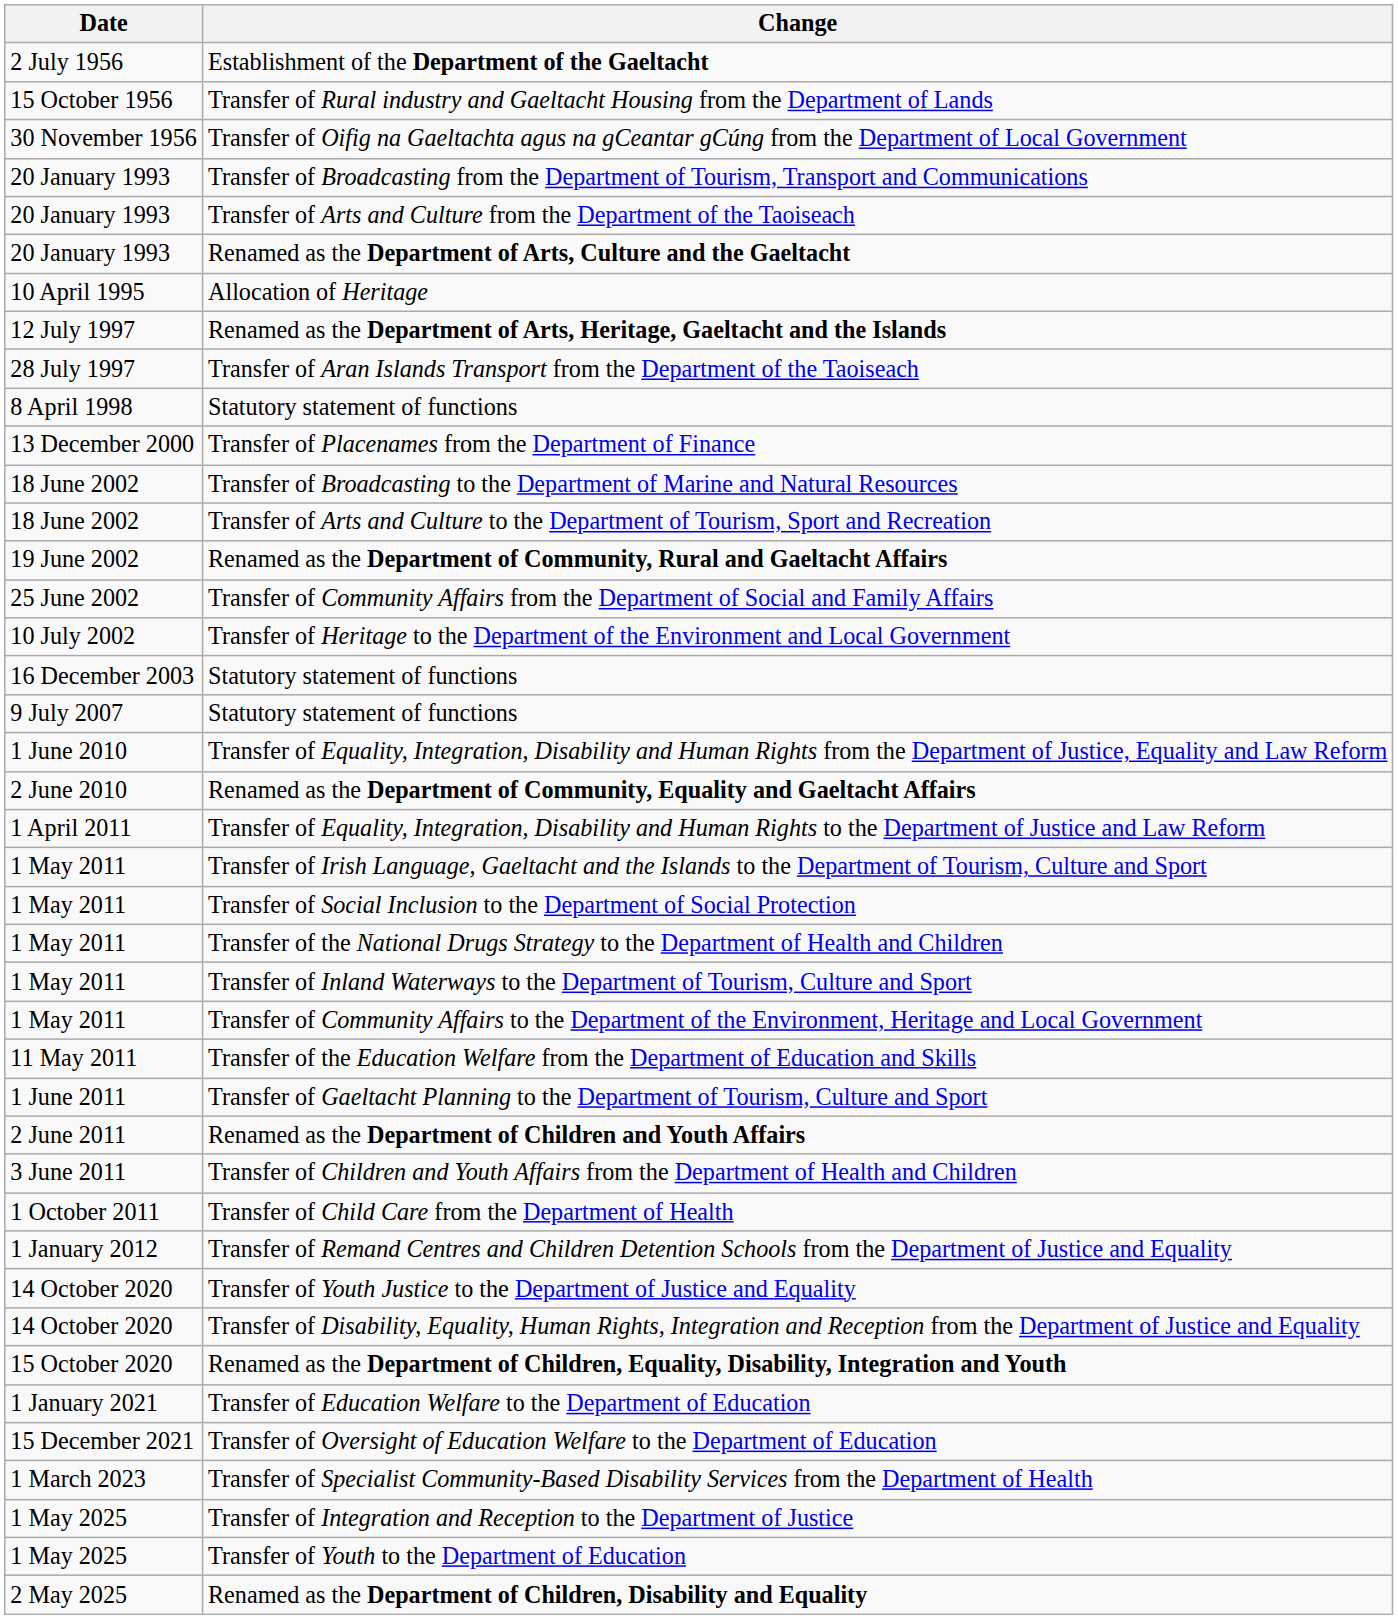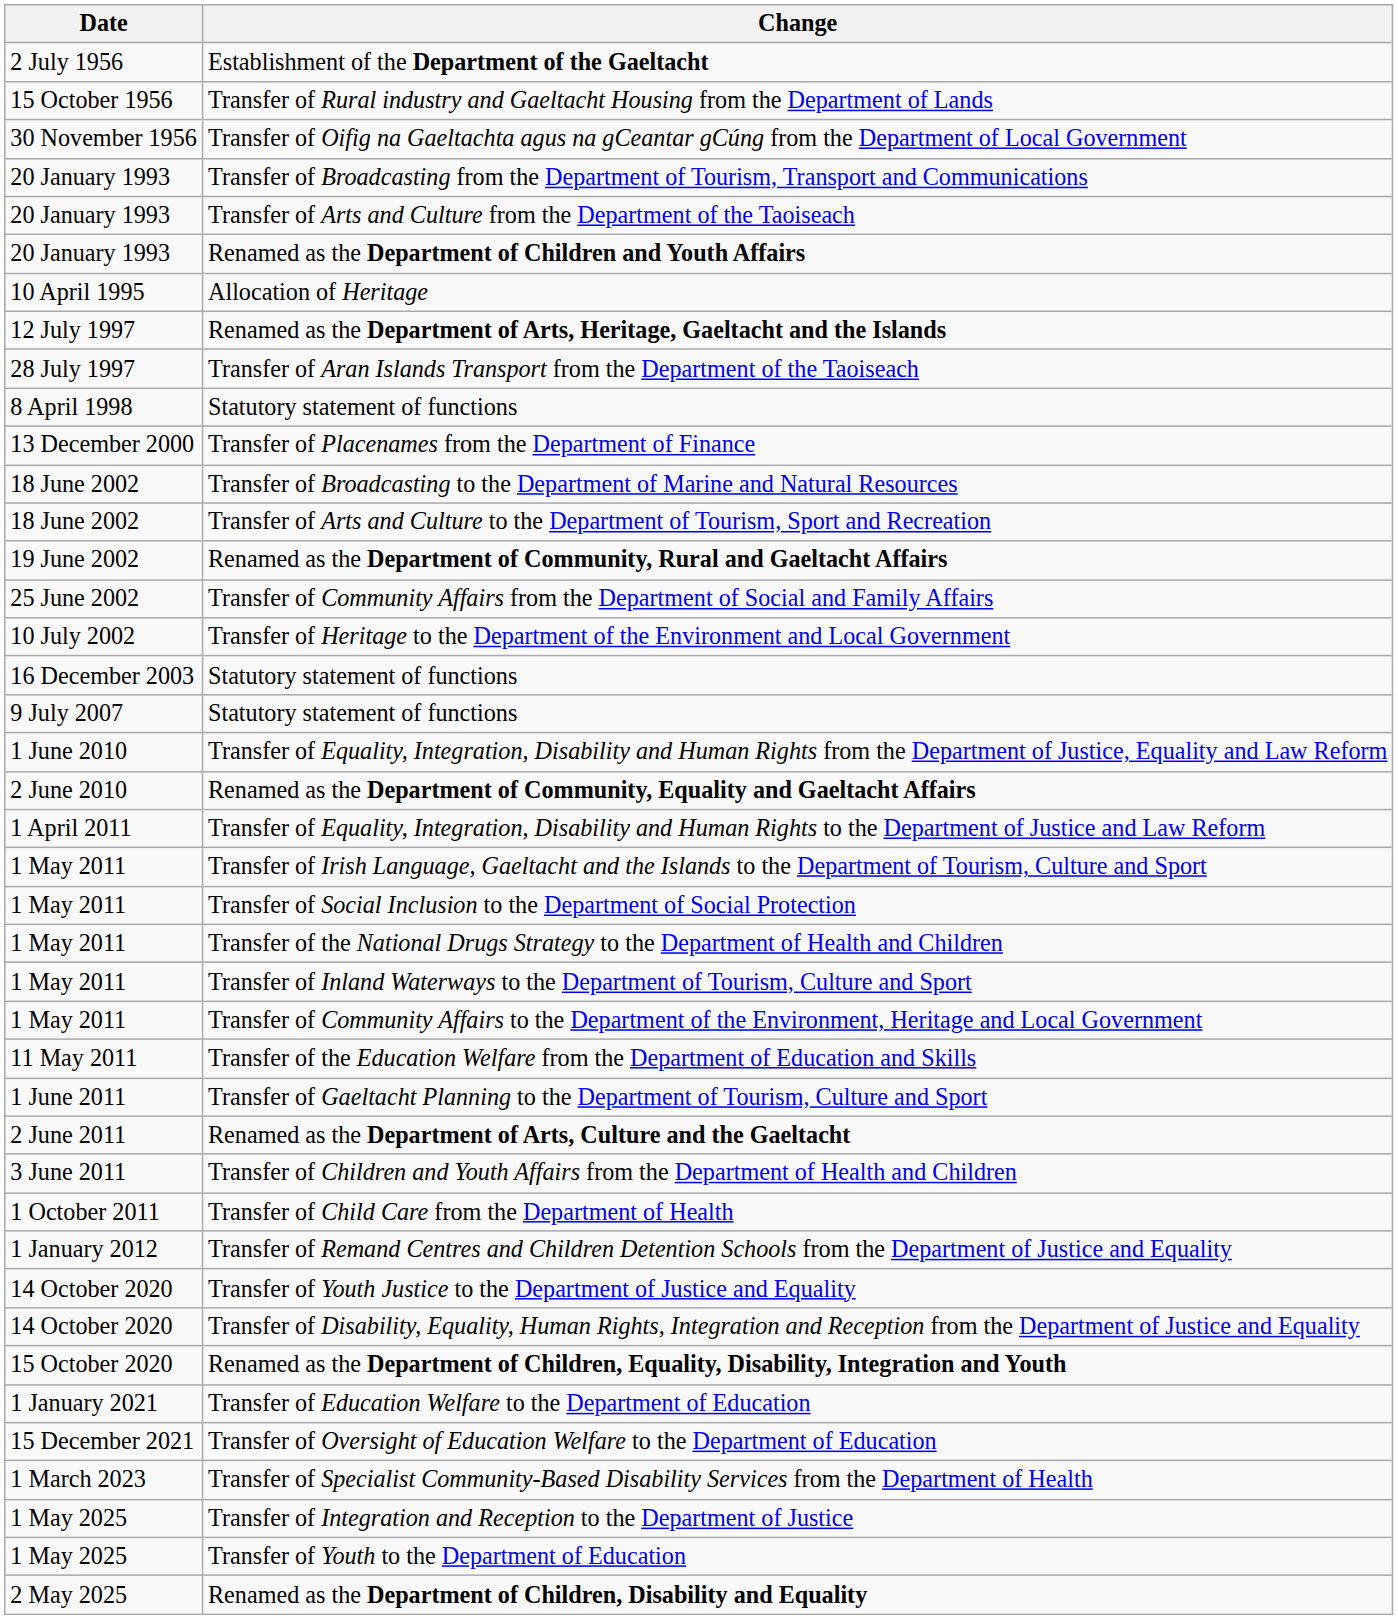(529, 253) Renamed as the Department of Arts, Culture and the Gaeltacht -> (507, 253) Renamed as the Department of Children and Youth Affairs
(507, 1134) Renamed as the Department of Children and Youth Affairs -> (529, 1134) Renamed as the Department of Arts, Culture and the Gaeltacht
